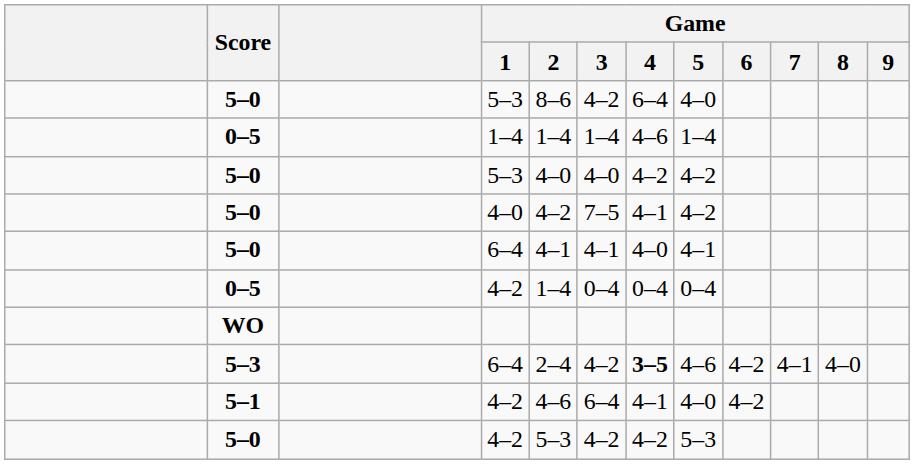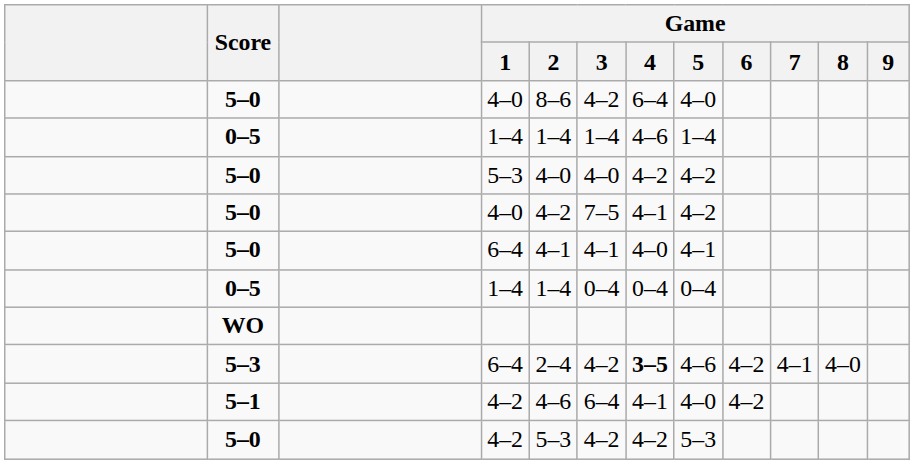(505, 99) 5–3 -> (505, 99) 4–0
(505, 288) 4–2 -> (505, 288) 1–4
